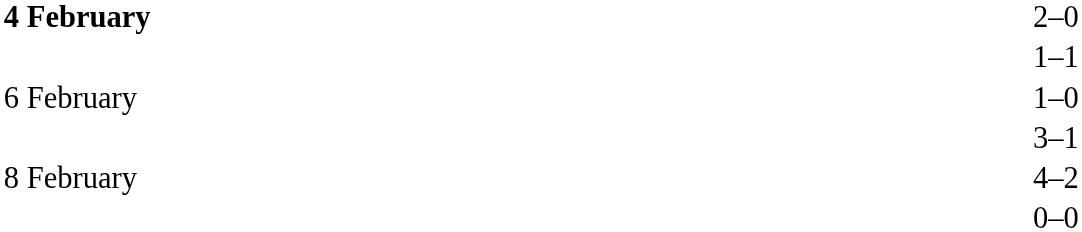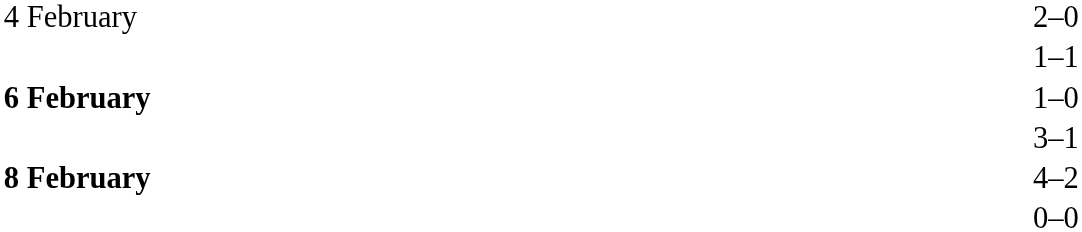(77, 17) bold -> (70, 17) normal
(70, 97) normal -> (77, 97) bold
(70, 177) normal -> (77, 177) bold
